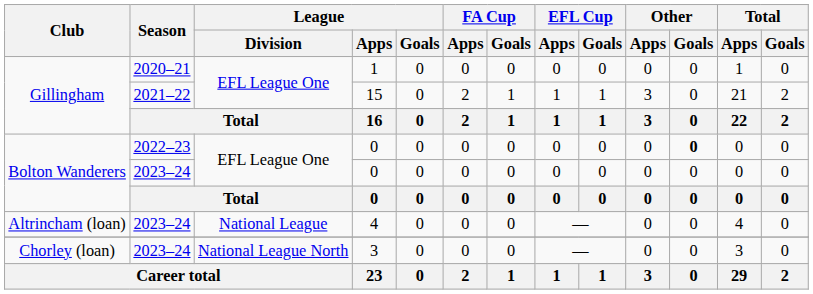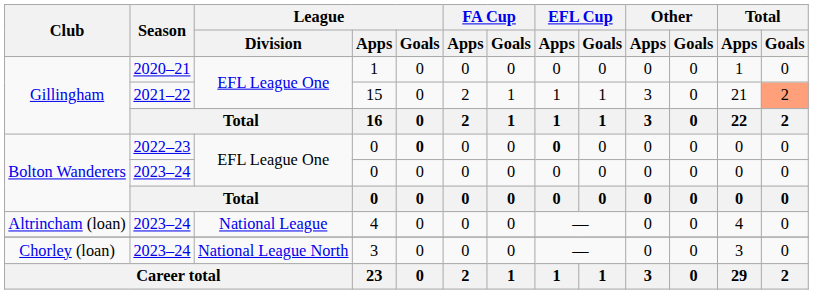(785, 95) no background -> (785, 95) lightsalmon background
(420, 146) normal -> (420, 146) bold
(557, 146) normal -> (557, 146) bold
(693, 146) bold -> (693, 146) normal
